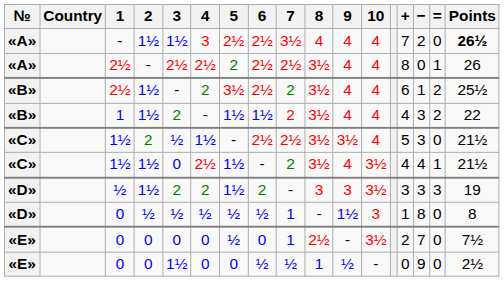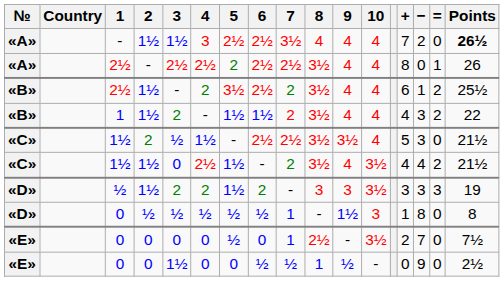(437, 164) 1 -> (437, 164) 2
